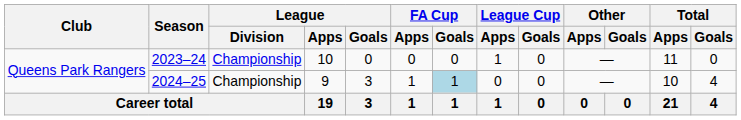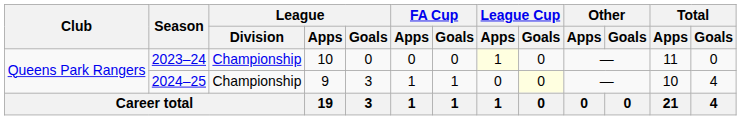(498, 59) no background -> (498, 59) lightyellow background
(455, 81) lightblue background -> (455, 81) no background
(541, 81) no background -> (541, 81) lightyellow background
